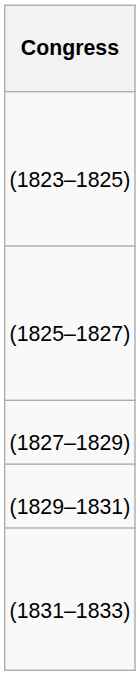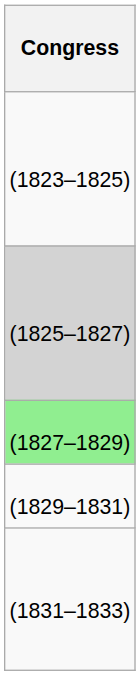(70, 334) no background -> (70, 334) lightgrey background
(70, 443) no background -> (70, 443) lightgreen background
